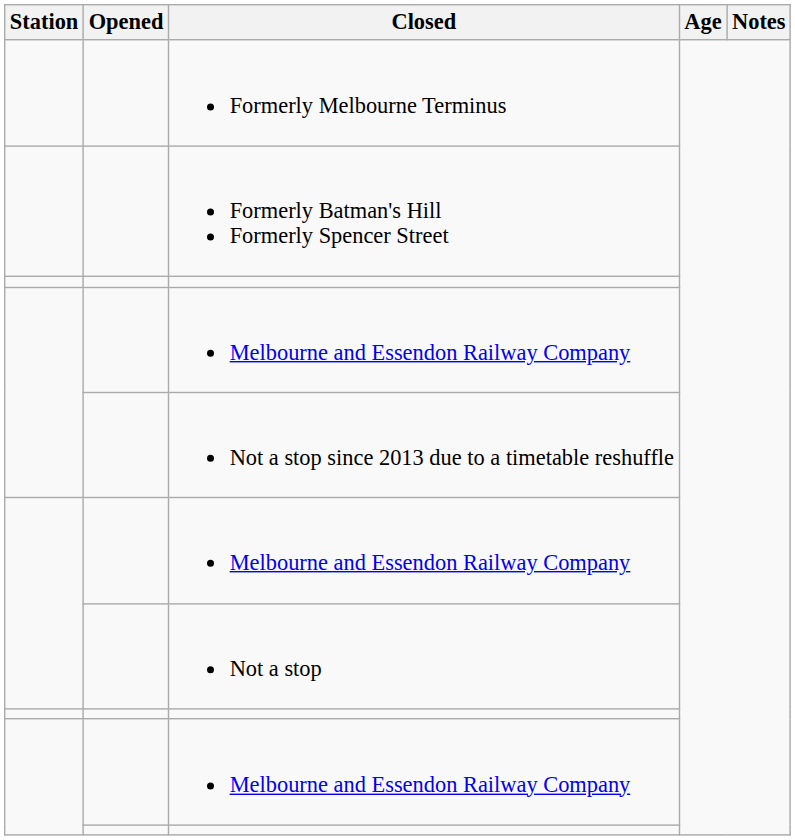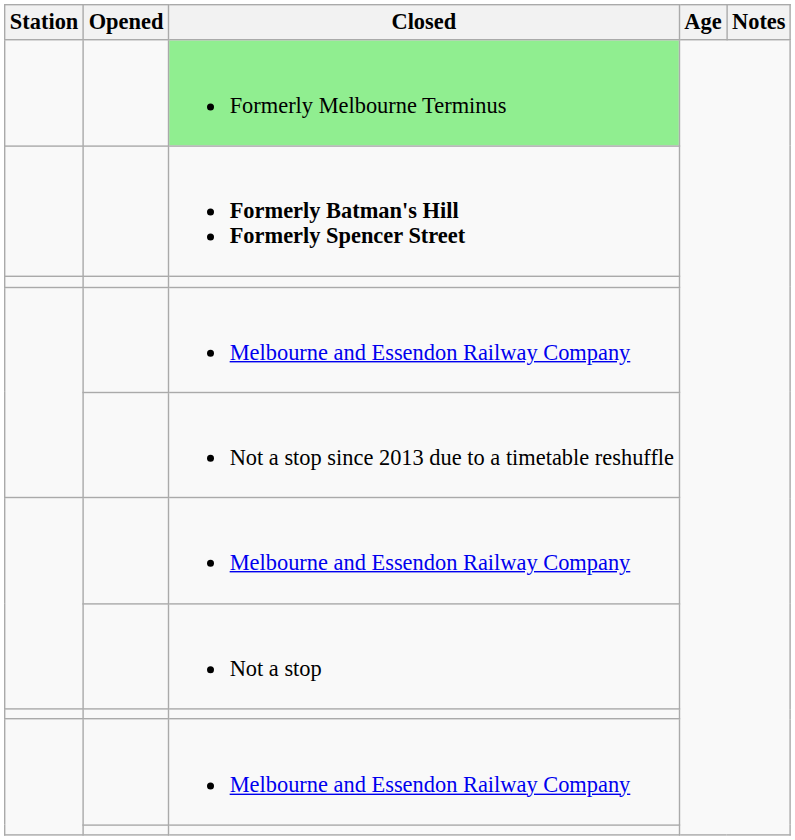(424, 106) no background -> (424, 106) lightgreen background
(424, 224) normal -> (424, 224) bold
